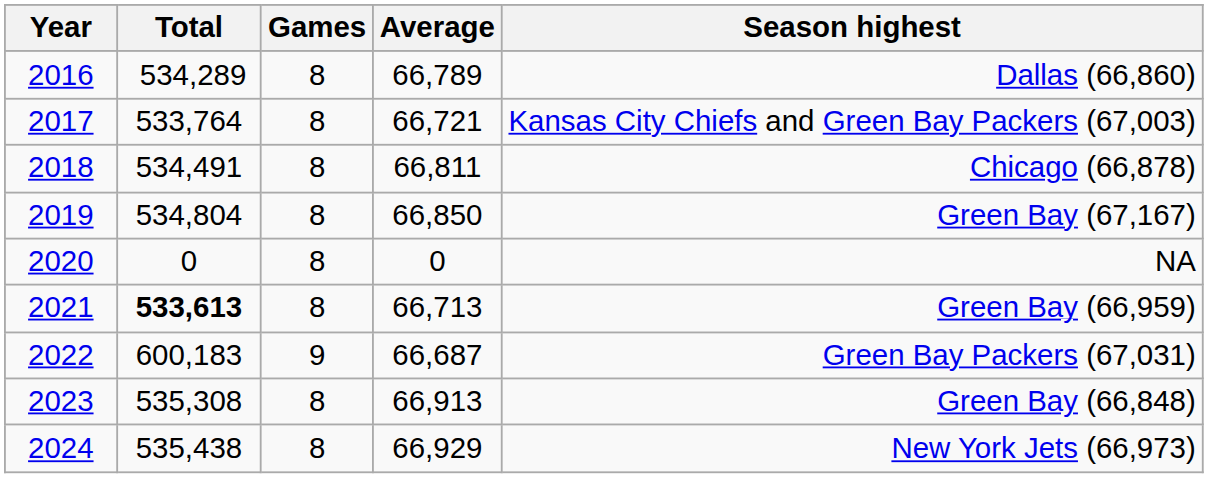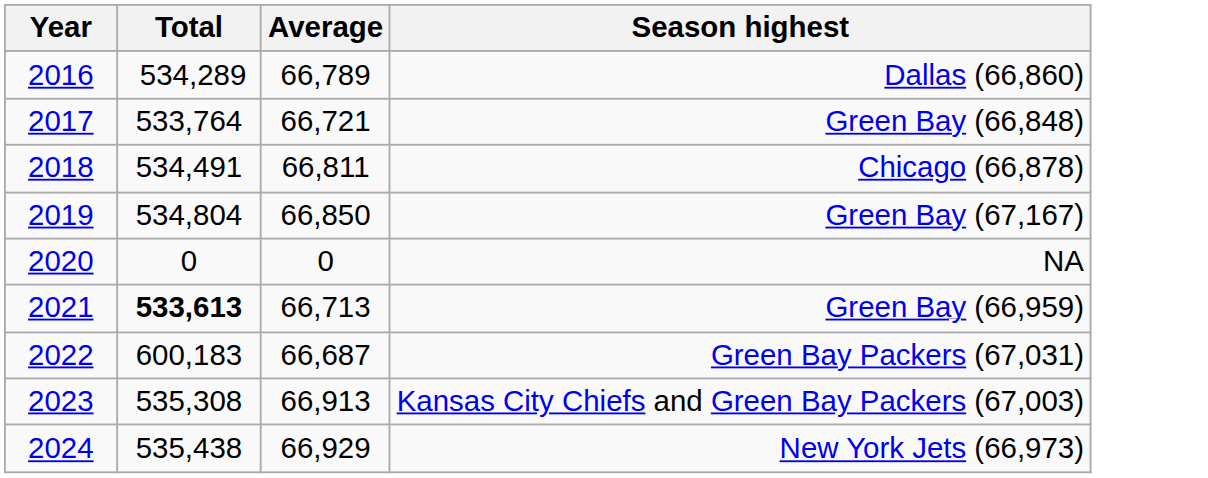- column: (317, 27)
(852, 121) Kansas City Chiefs and Green Bay Packers (67,003) -> (955, 121) Green Bay (66,848)
(1067, 401) Green Bay (66,848) -> (740, 401) Kansas City Chiefs and Green Bay Packers (67,003)
